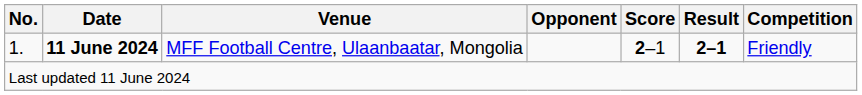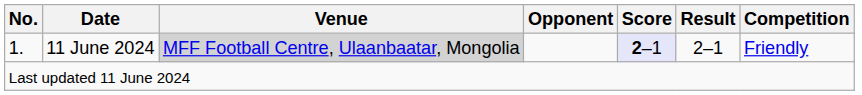(102, 48) bold -> (100, 48) normal
(345, 48) no background -> (341, 48) lightgrey background
(650, 48) no background -> (647, 48) lavender background
(711, 48) bold -> (708, 48) normal
